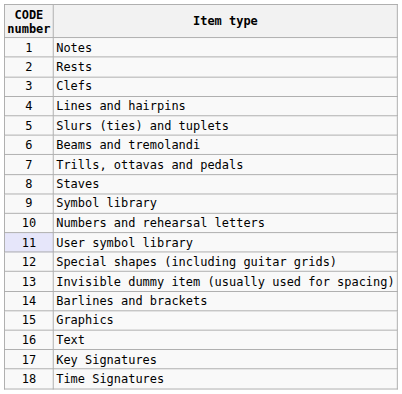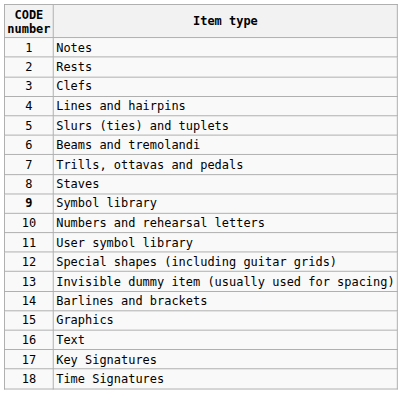(29, 203) normal -> (29, 203) bold
(29, 242) lavender background -> (29, 242) no background
